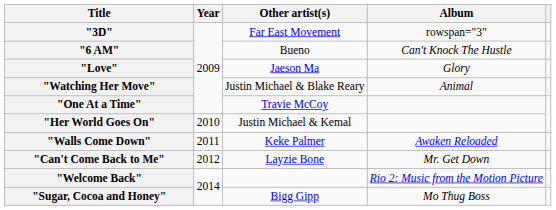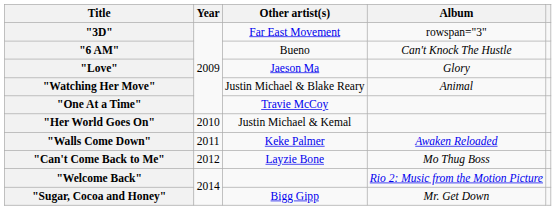(456, 159) Mr. Get Down -> (456, 159) Mo Thug Boss
(456, 196) Mo Thug Boss -> (456, 196) Mr. Get Down
